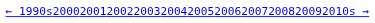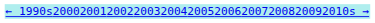(187, 11) no background -> (187, 11) paleturquoise background
